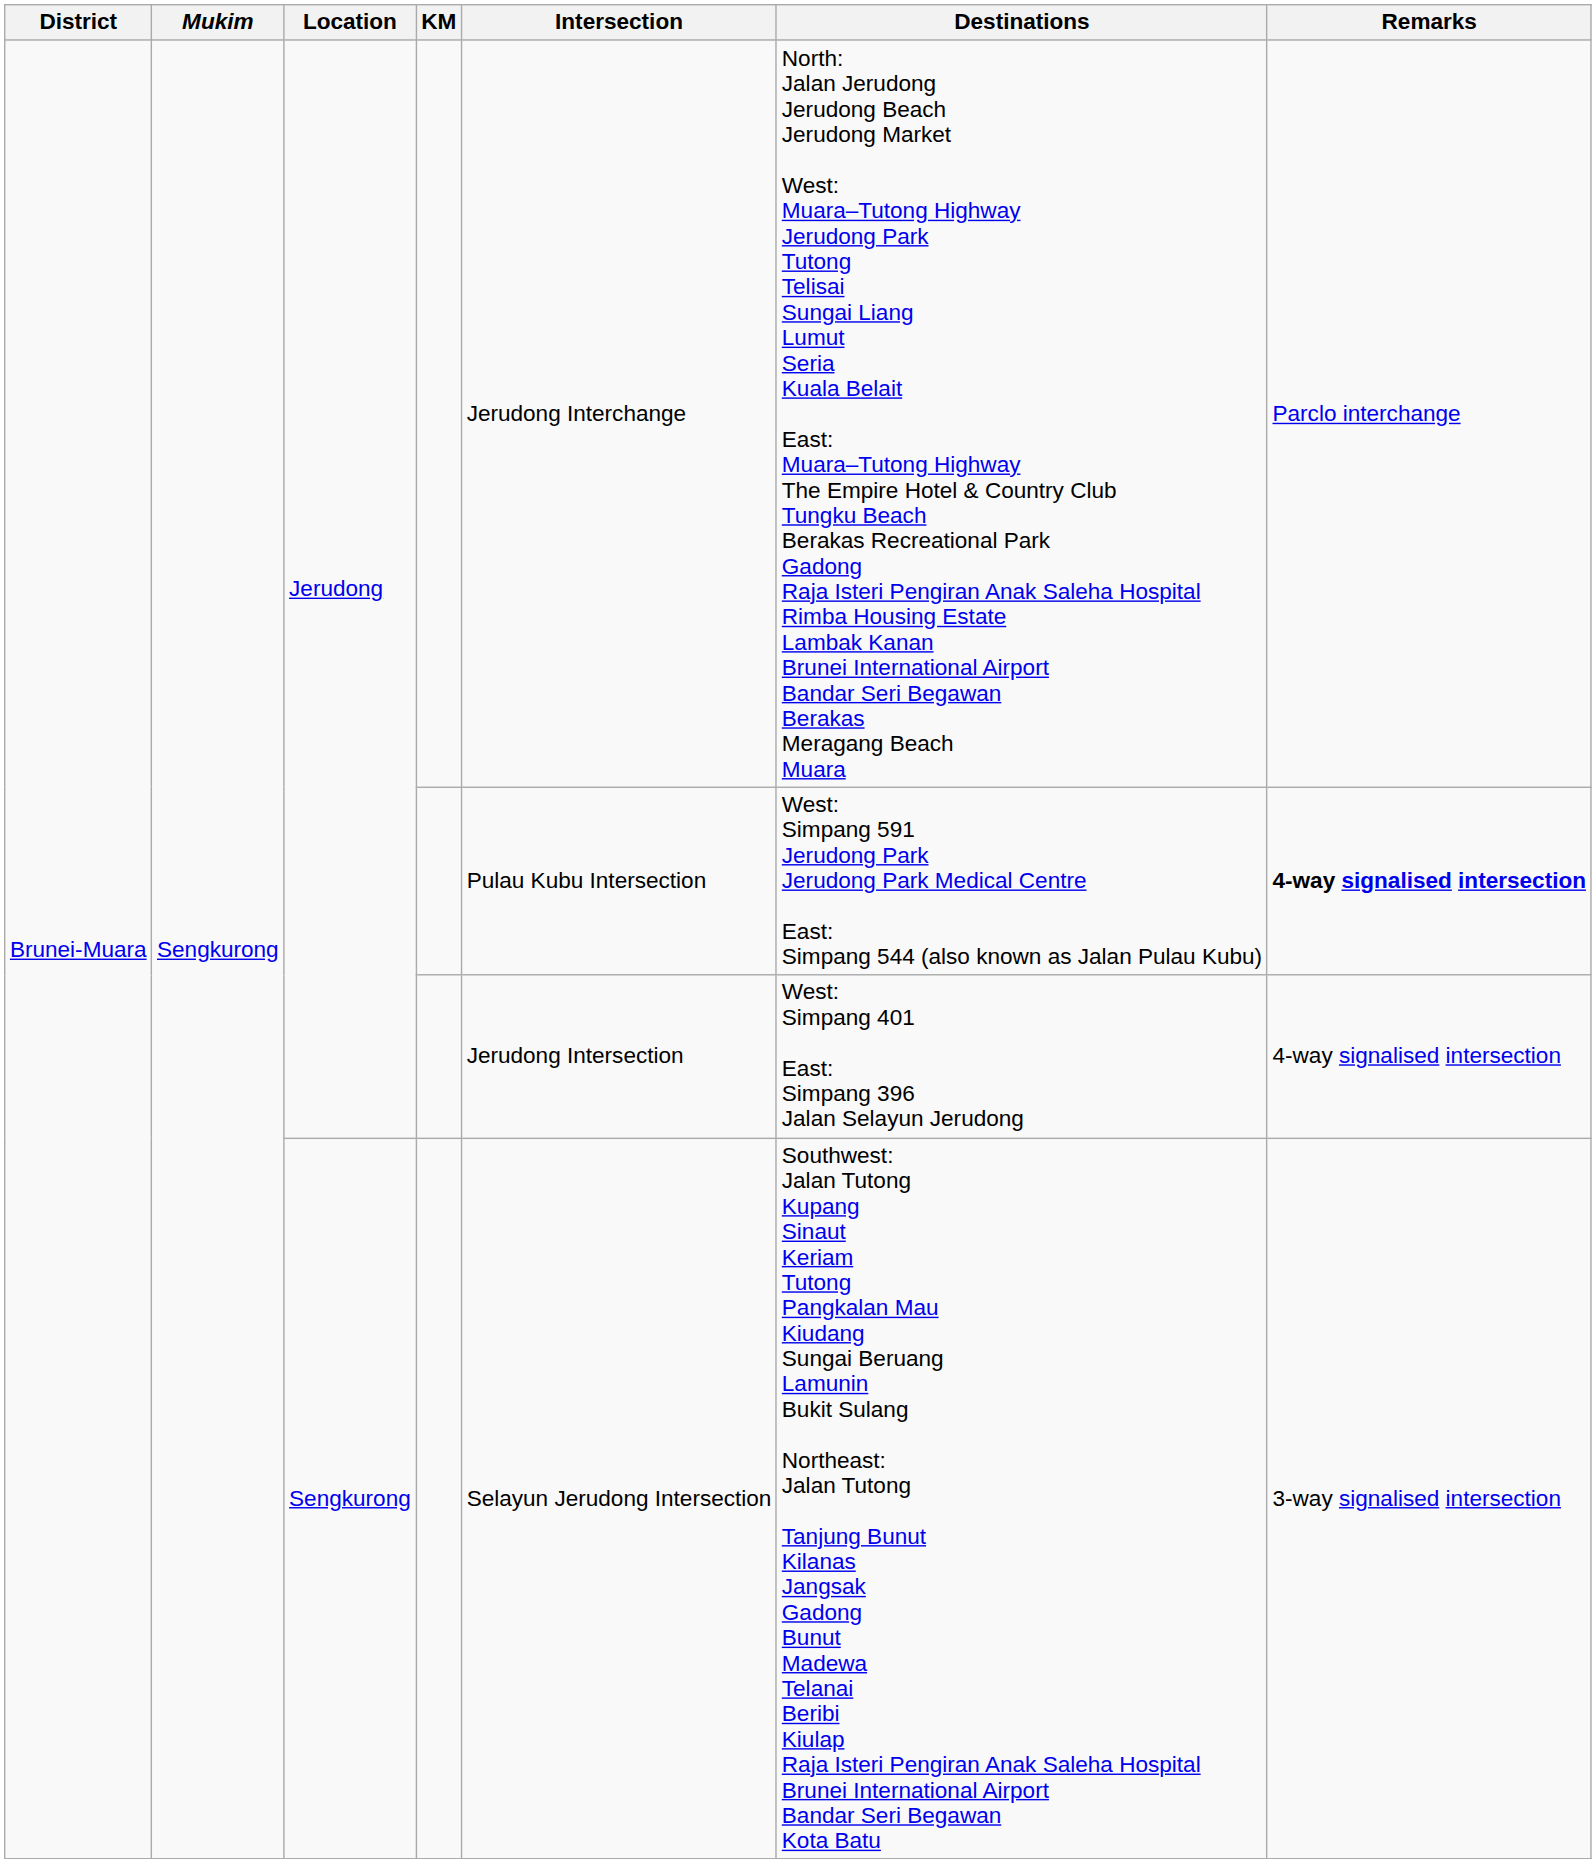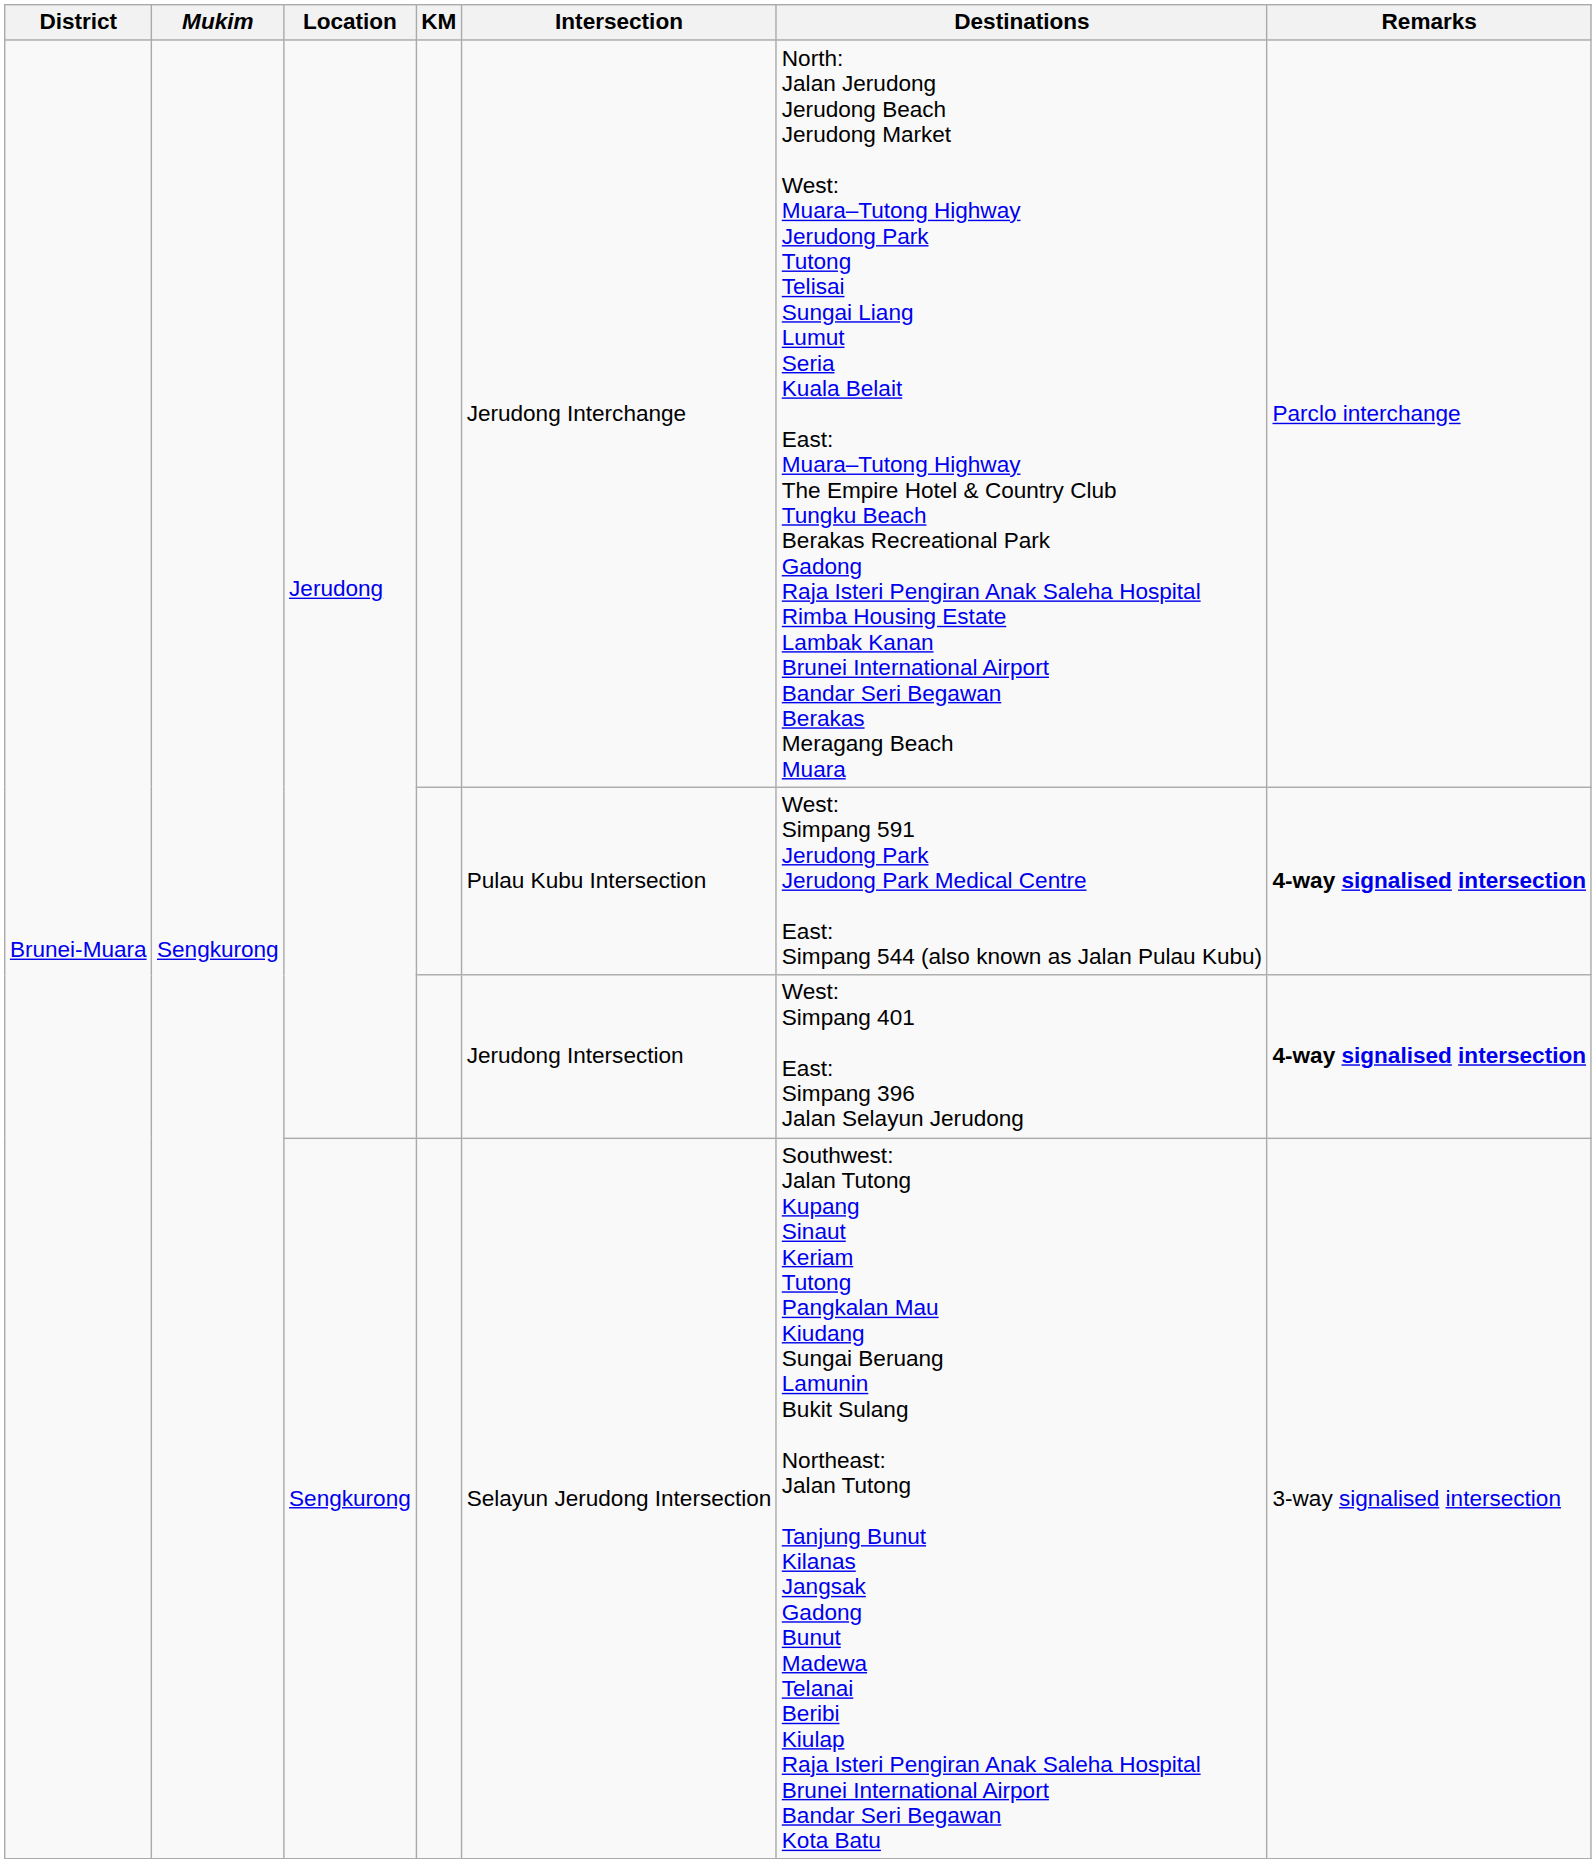(1417, 1056) normal -> (1429, 1056) bold
